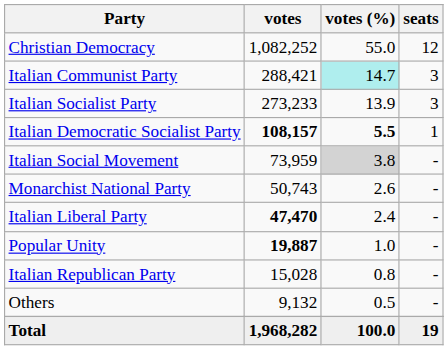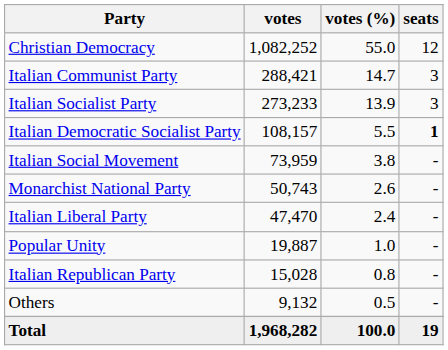(380, 75) paleturquoise background -> (380, 75) no background
(289, 132) bold -> (289, 132) normal
(385, 132) bold -> (385, 132) normal
(434, 132) normal -> (434, 132) bold
(385, 160) lightgrey background -> (385, 160) no background
(294, 217) bold -> (294, 217) normal
(294, 245) bold -> (294, 245) normal
